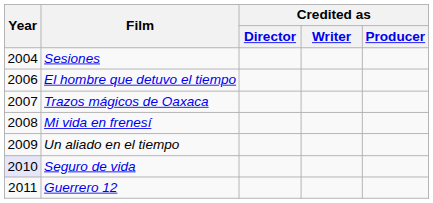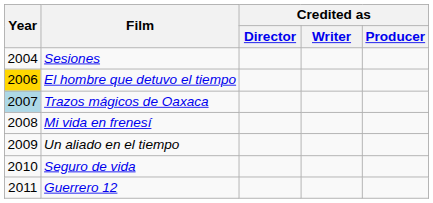(23, 79) no background -> (23, 79) gold background
(23, 101) no background -> (23, 101) lightblue background
(23, 166) lavender background -> (23, 166) no background
